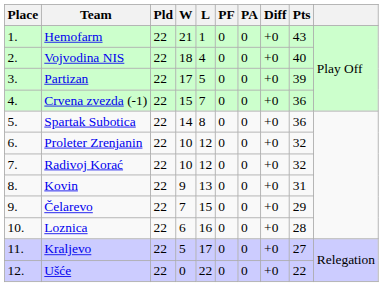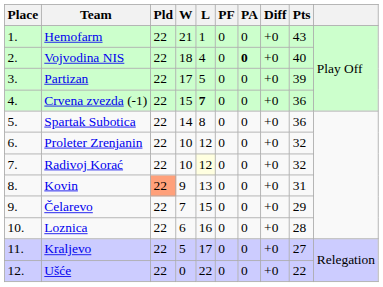(244, 57) normal -> (244, 57) bold
(202, 100) normal -> (202, 100) bold
(205, 164) no background -> (205, 164) lightyellow background
(160, 185) no background -> (160, 185) lightsalmon background
